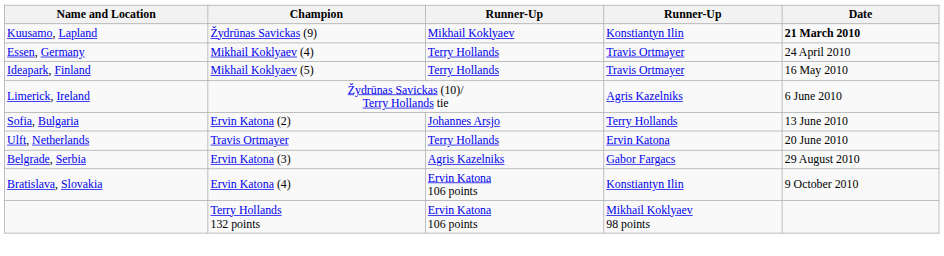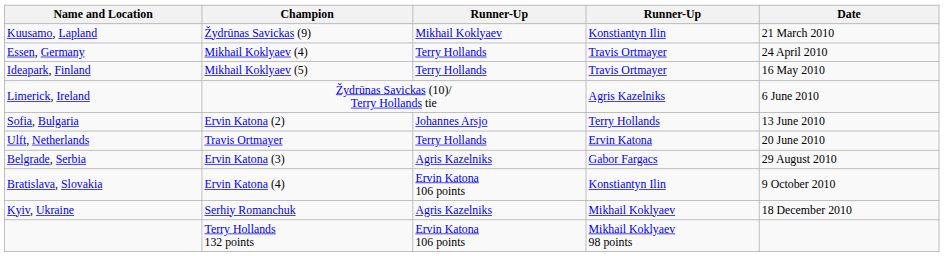(822, 33) bold -> (798, 33) normal
+ row: (41, 210)
